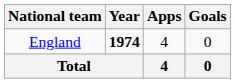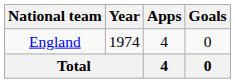(124, 41) bold -> (124, 41) normal
